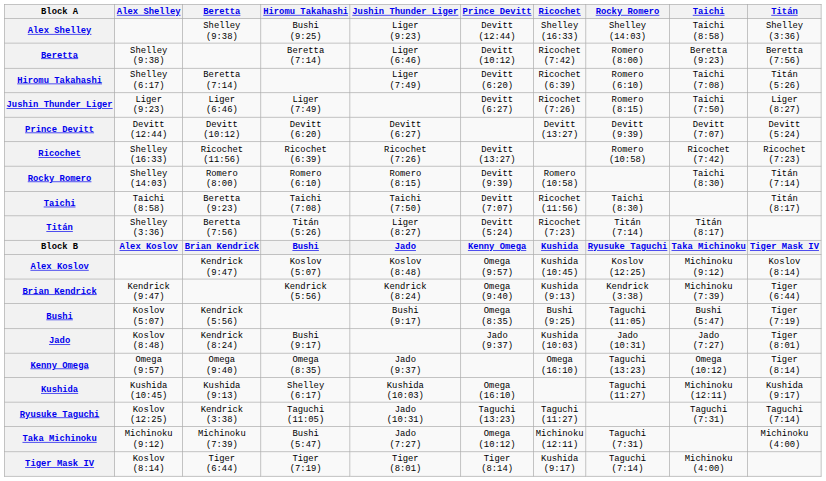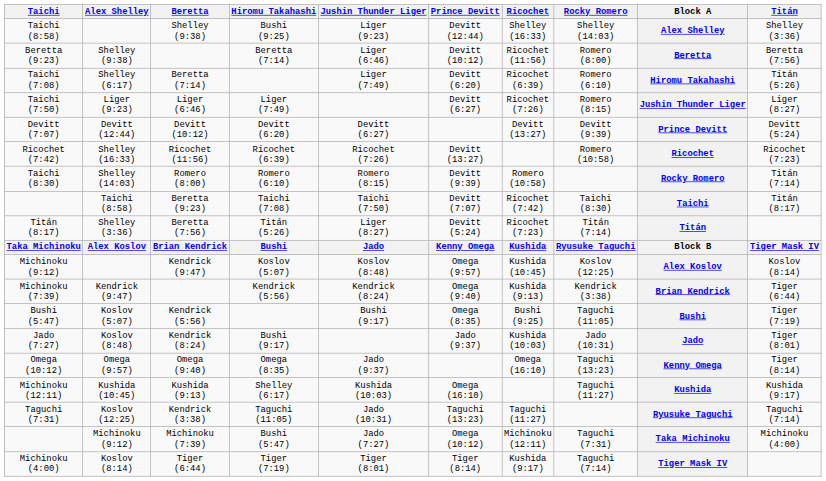columns swapped: (60, 12) <-> (709, 12)
(560, 56) Ricochet (7:42) -> (528, 56) Ricochet (11:56)
(560, 203) Ricochet (11:56) -> (528, 203) Ricochet (7:42)
